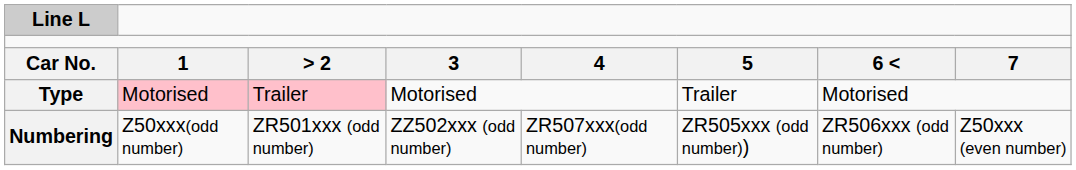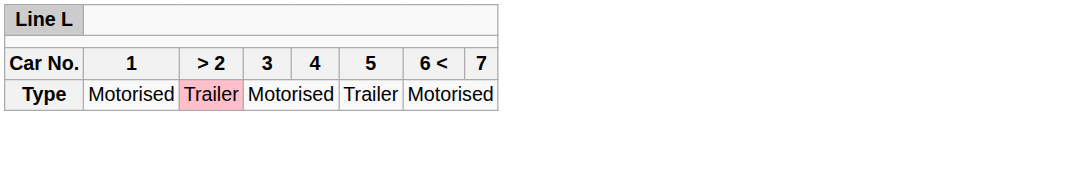(165, 94) pink background -> (131, 94) no background
- row: (61, 137)
